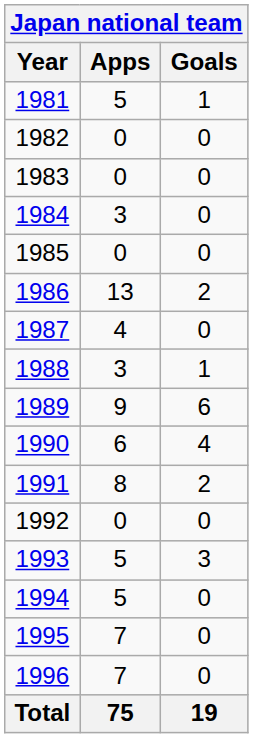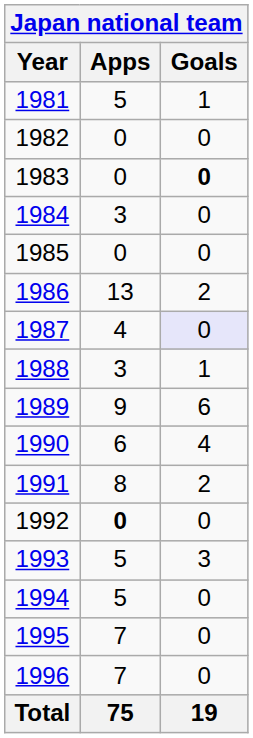(204, 176) normal -> (204, 176) bold
(204, 330) no background -> (204, 330) lavender background
(120, 521) normal -> (120, 521) bold
